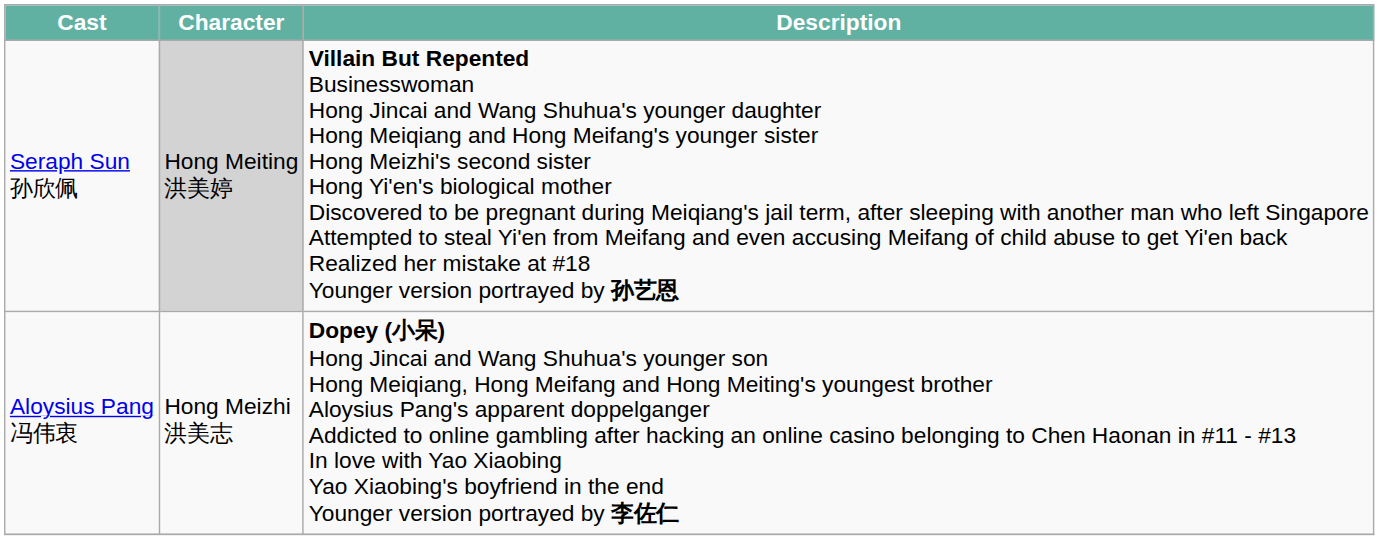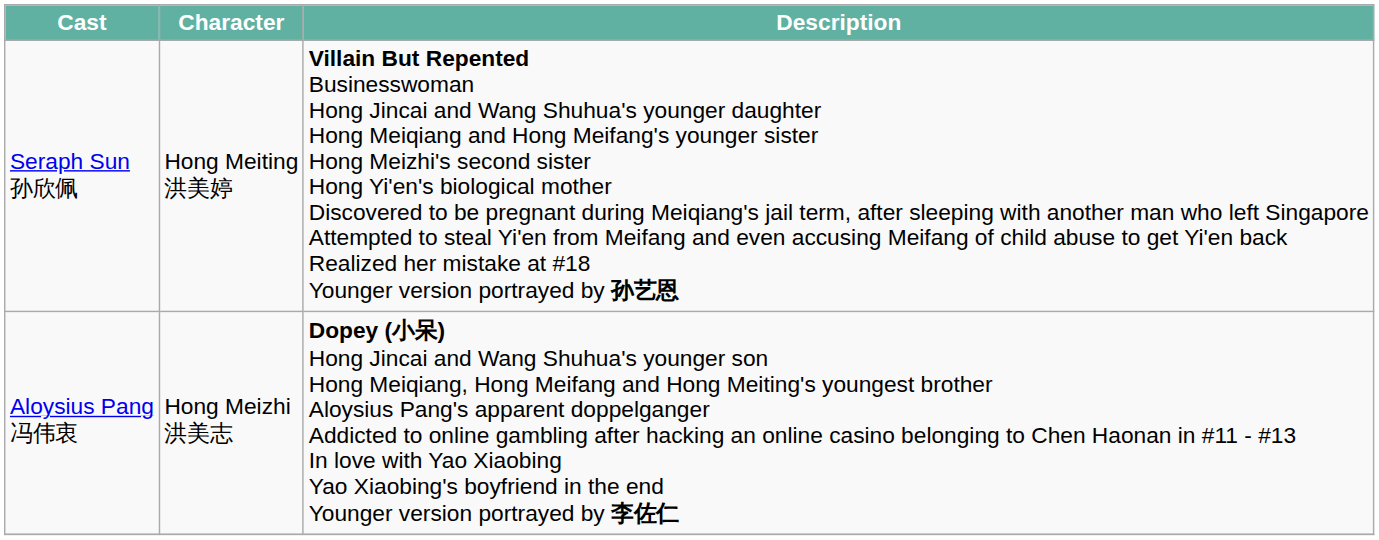(231, 174) lightgrey background -> (231, 174) no background
